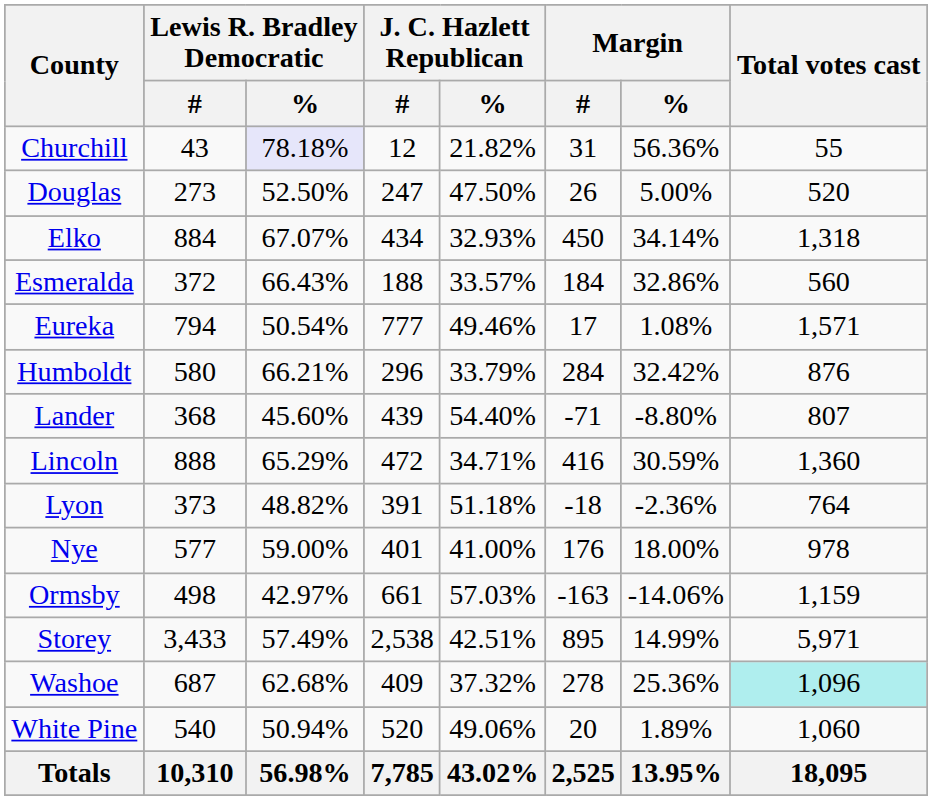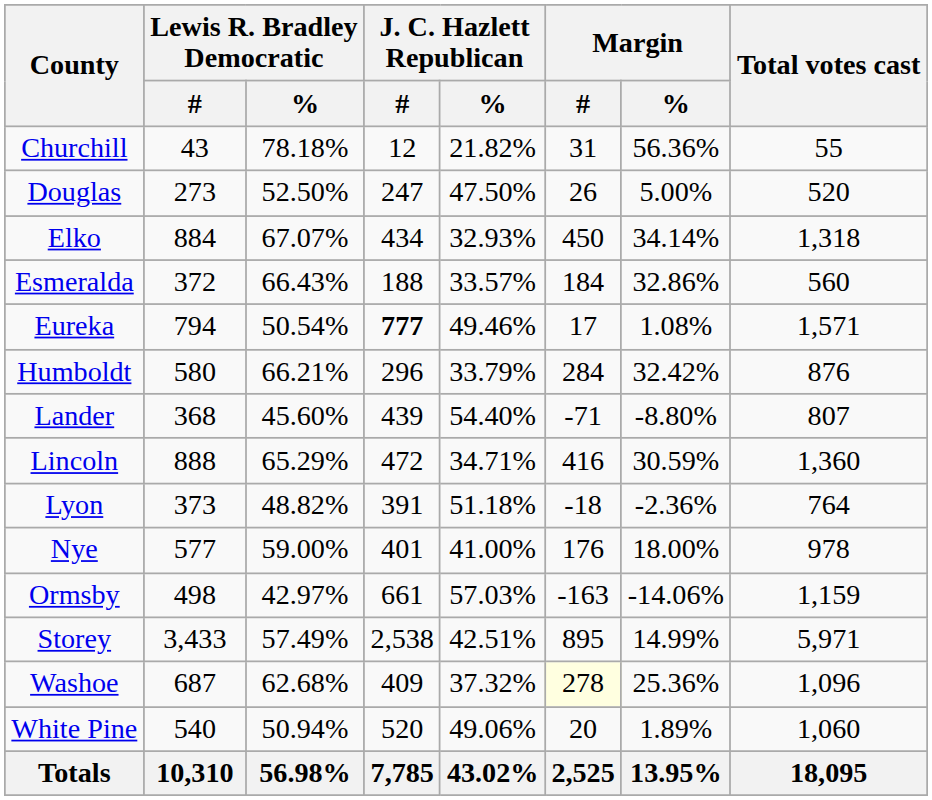(305, 147) lavender background -> (305, 147) no background
(402, 326) normal -> (402, 326) bold
(583, 683) no background -> (583, 683) lightyellow background
(829, 683) paleturquoise background -> (829, 683) no background
